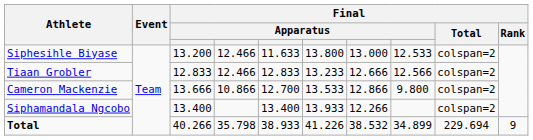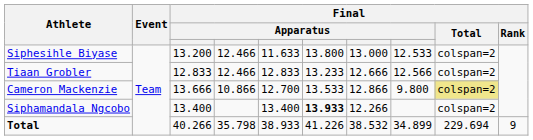(466, 89) no background -> (466, 89) khaki background
(324, 107) normal -> (324, 107) bold
